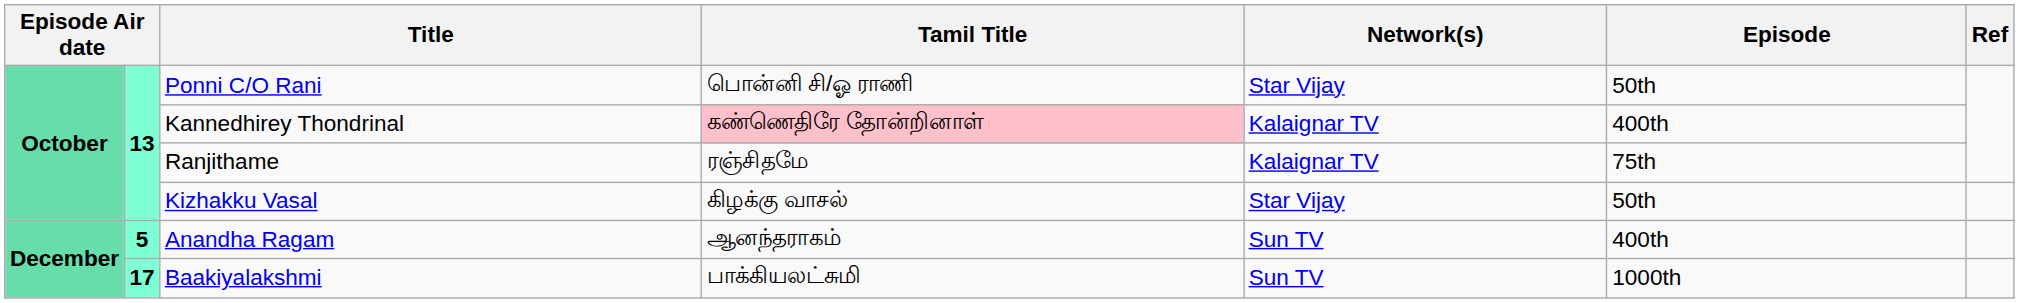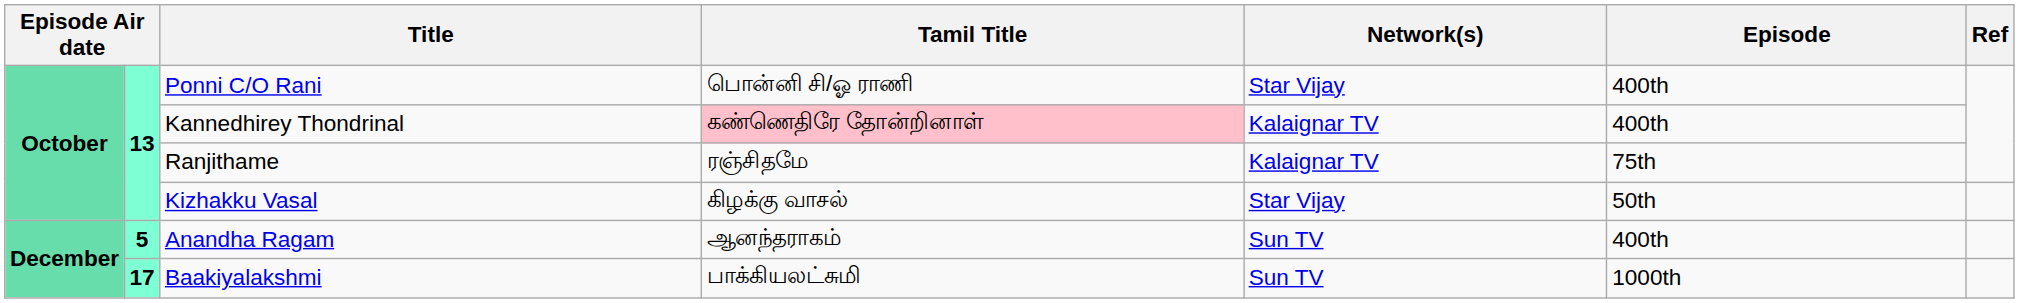(1634, 84) 50th -> (1640, 84) 400th
